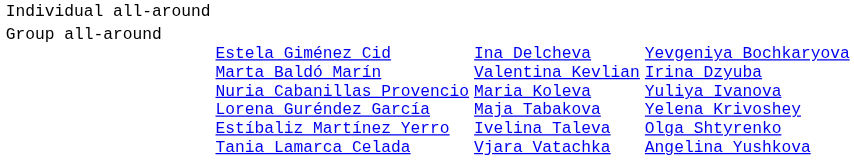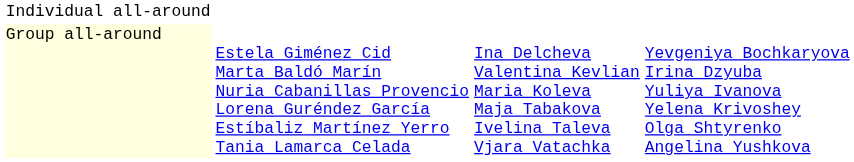(84, 35) no background -> (84, 35) lightyellow background
